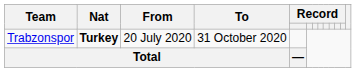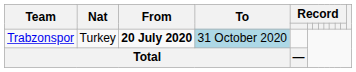(99, 38) bold -> (98, 38) normal
(158, 38) normal -> (157, 38) bold
(242, 38) no background -> (242, 38) lightblue background
